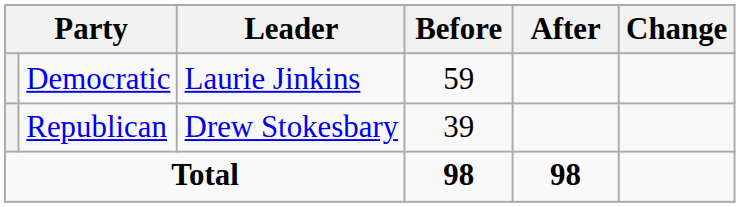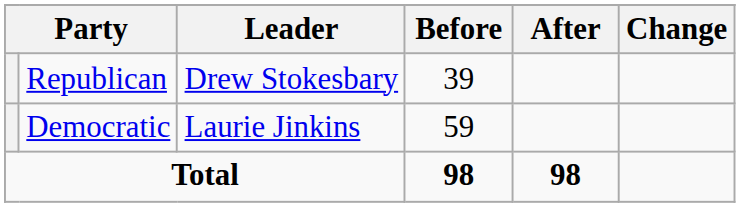rows swapped: (98, 77) <-> (97, 126)
